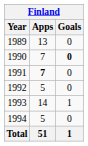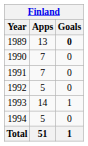(69, 42) normal -> (69, 42) bold
(69, 57) bold -> (69, 57) normal
(43, 73) bold -> (43, 73) normal
